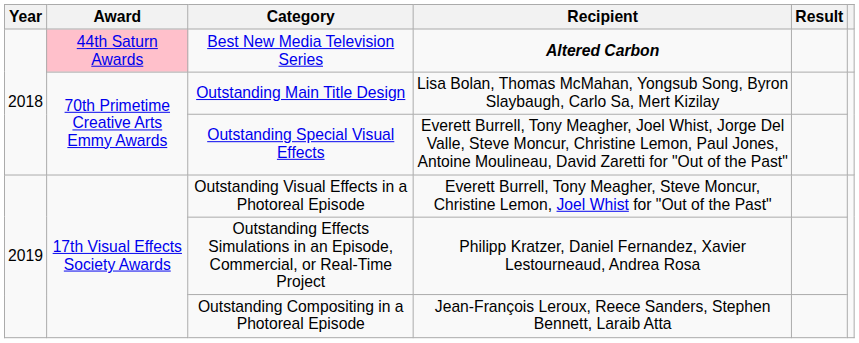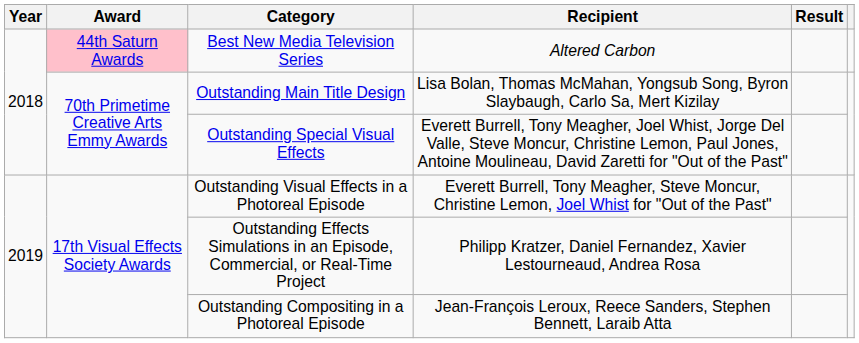(603, 50) bold -> (603, 50) normal
